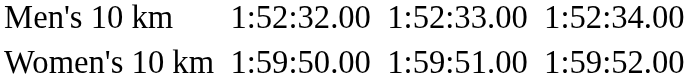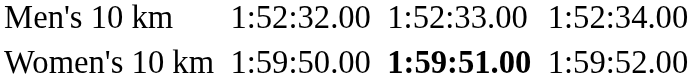(458, 61) normal -> (459, 61) bold
